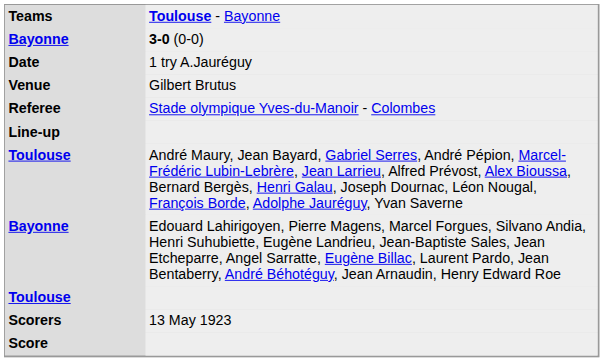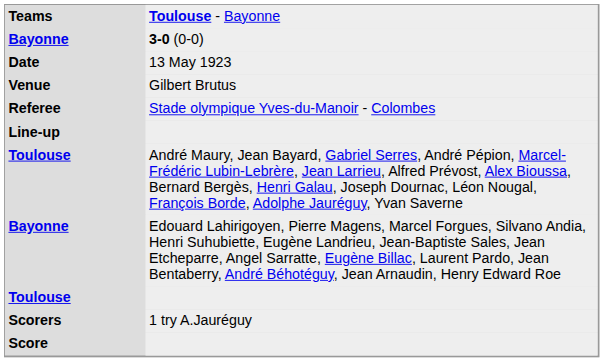(201, 62) 1 try A.Jauréguy -> (190, 62) 13 May 1923
(190, 320) 13 May 1923 -> (201, 320) 1 try A.Jauréguy
